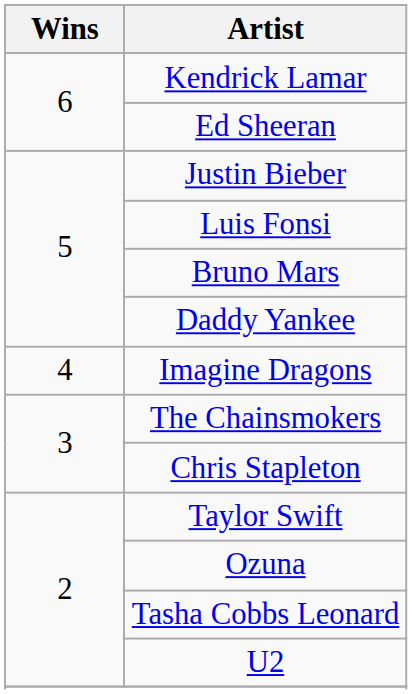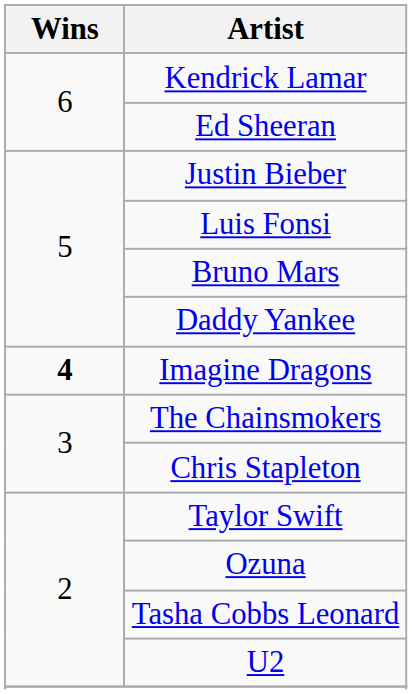(65, 369) normal -> (65, 369) bold
